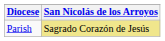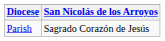(97, 28) khaki background -> (97, 28) no background
